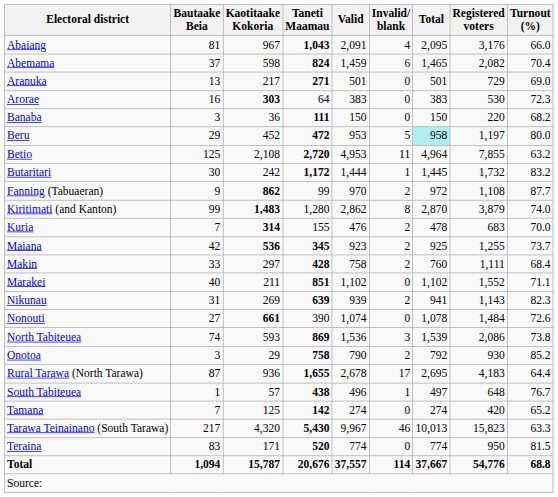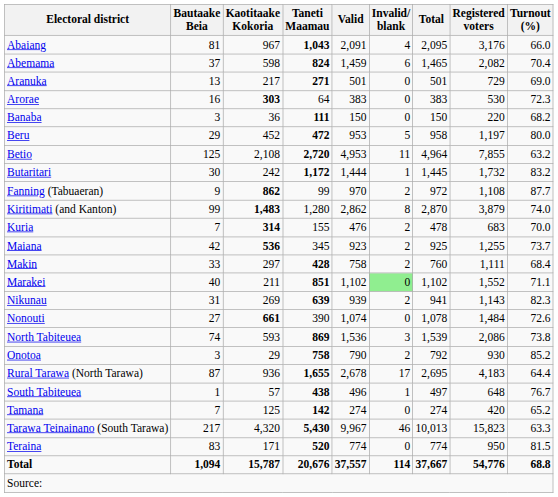(439, 136) paleturquoise background -> (439, 136) no background
(321, 245) bold -> (321, 245) normal
(407, 282) no background -> (407, 282) lightgreen background
